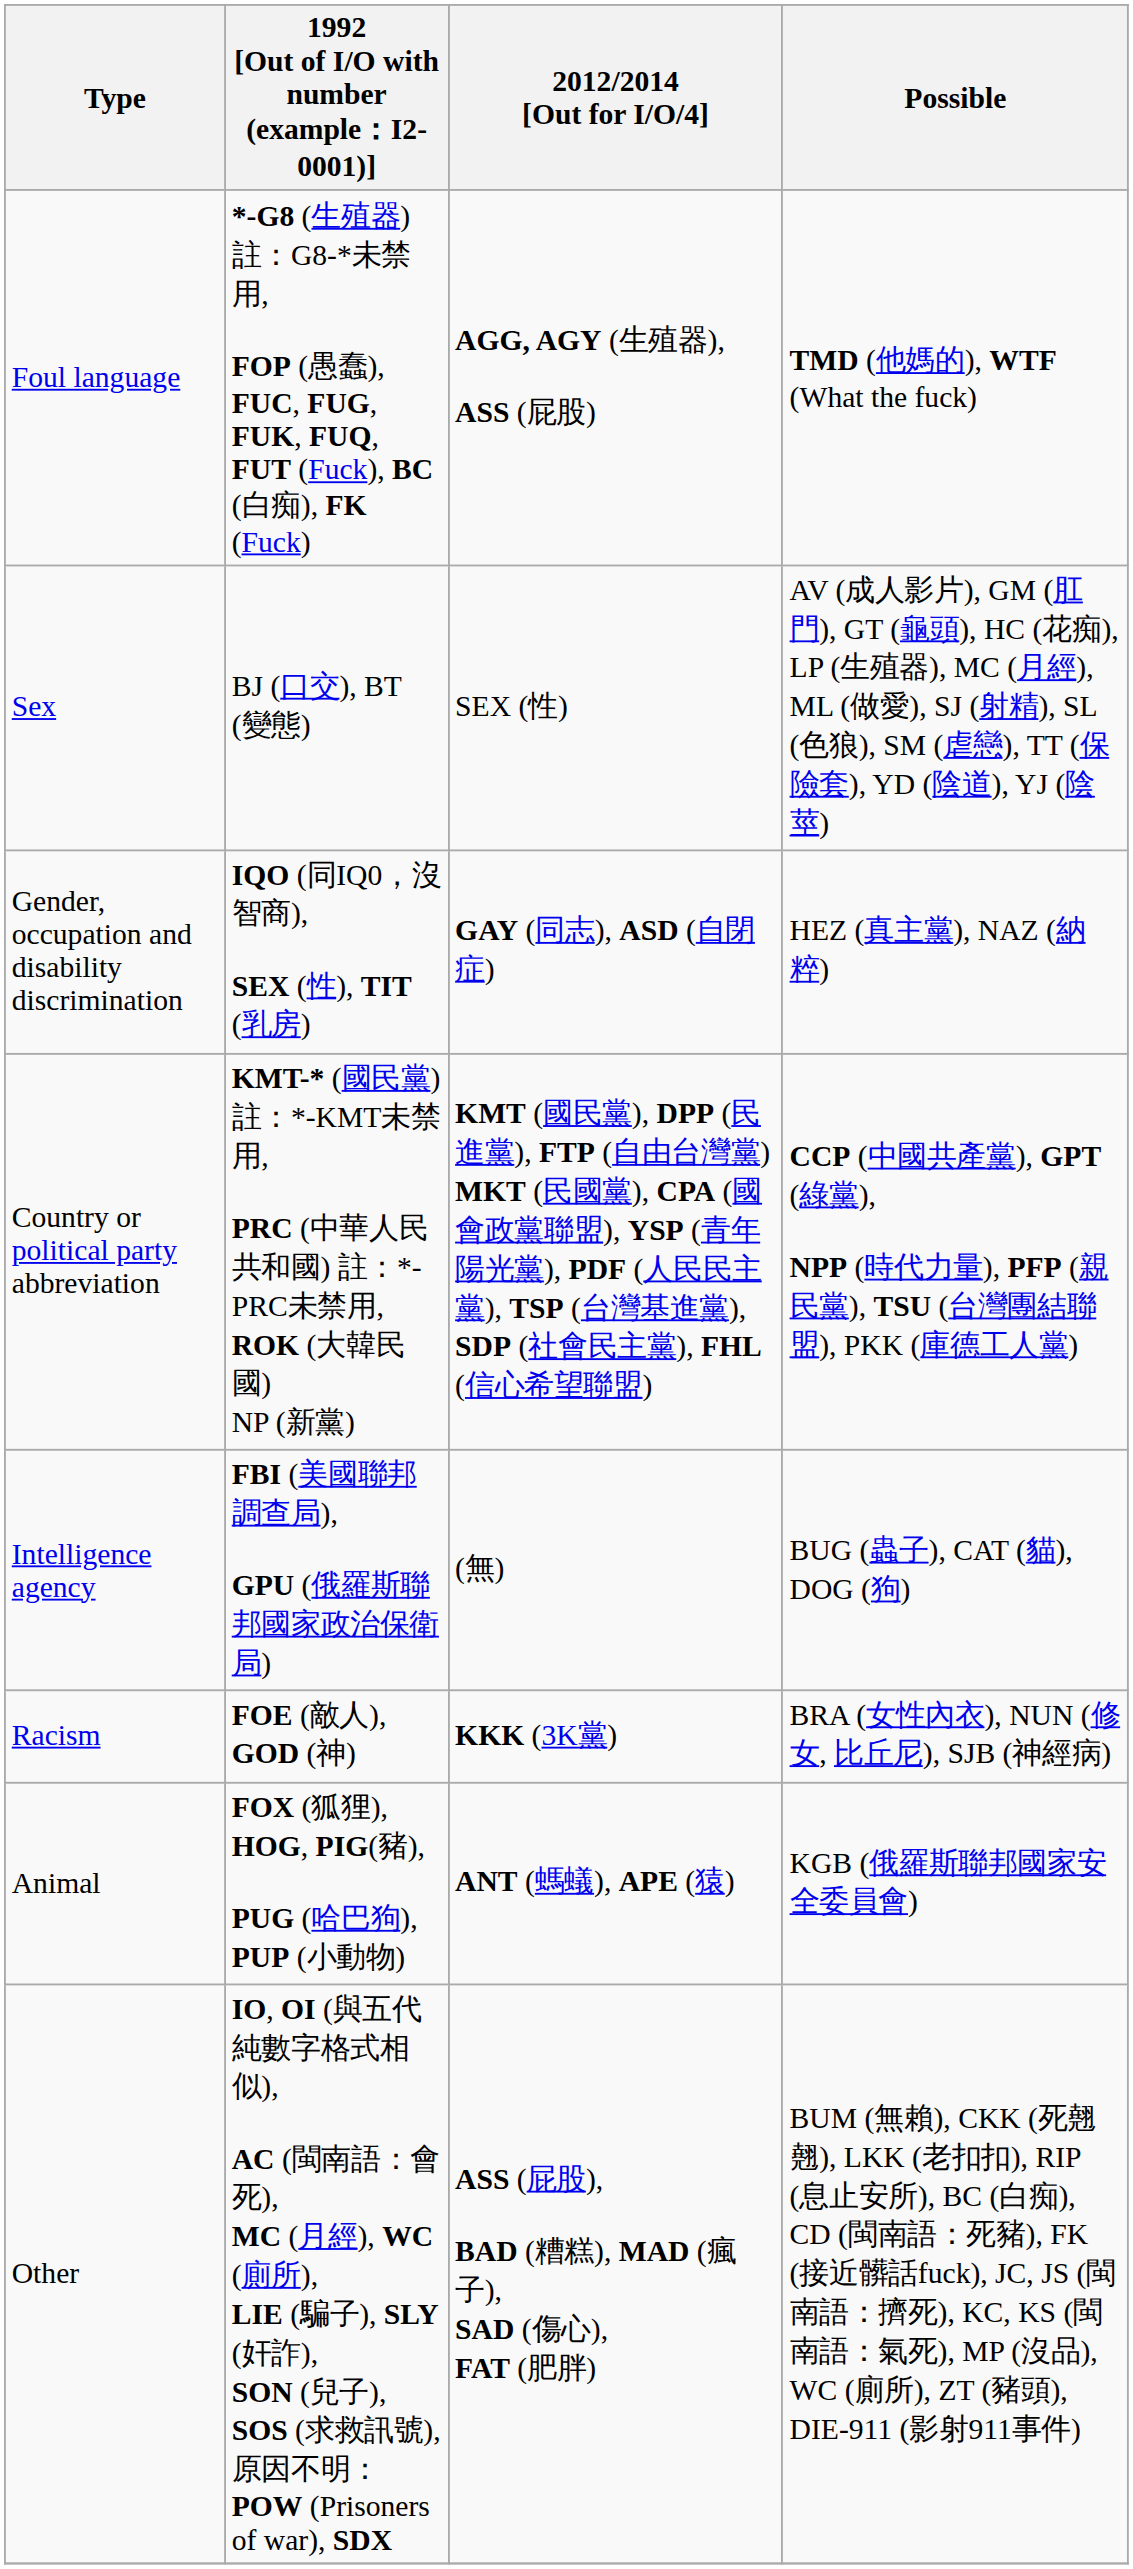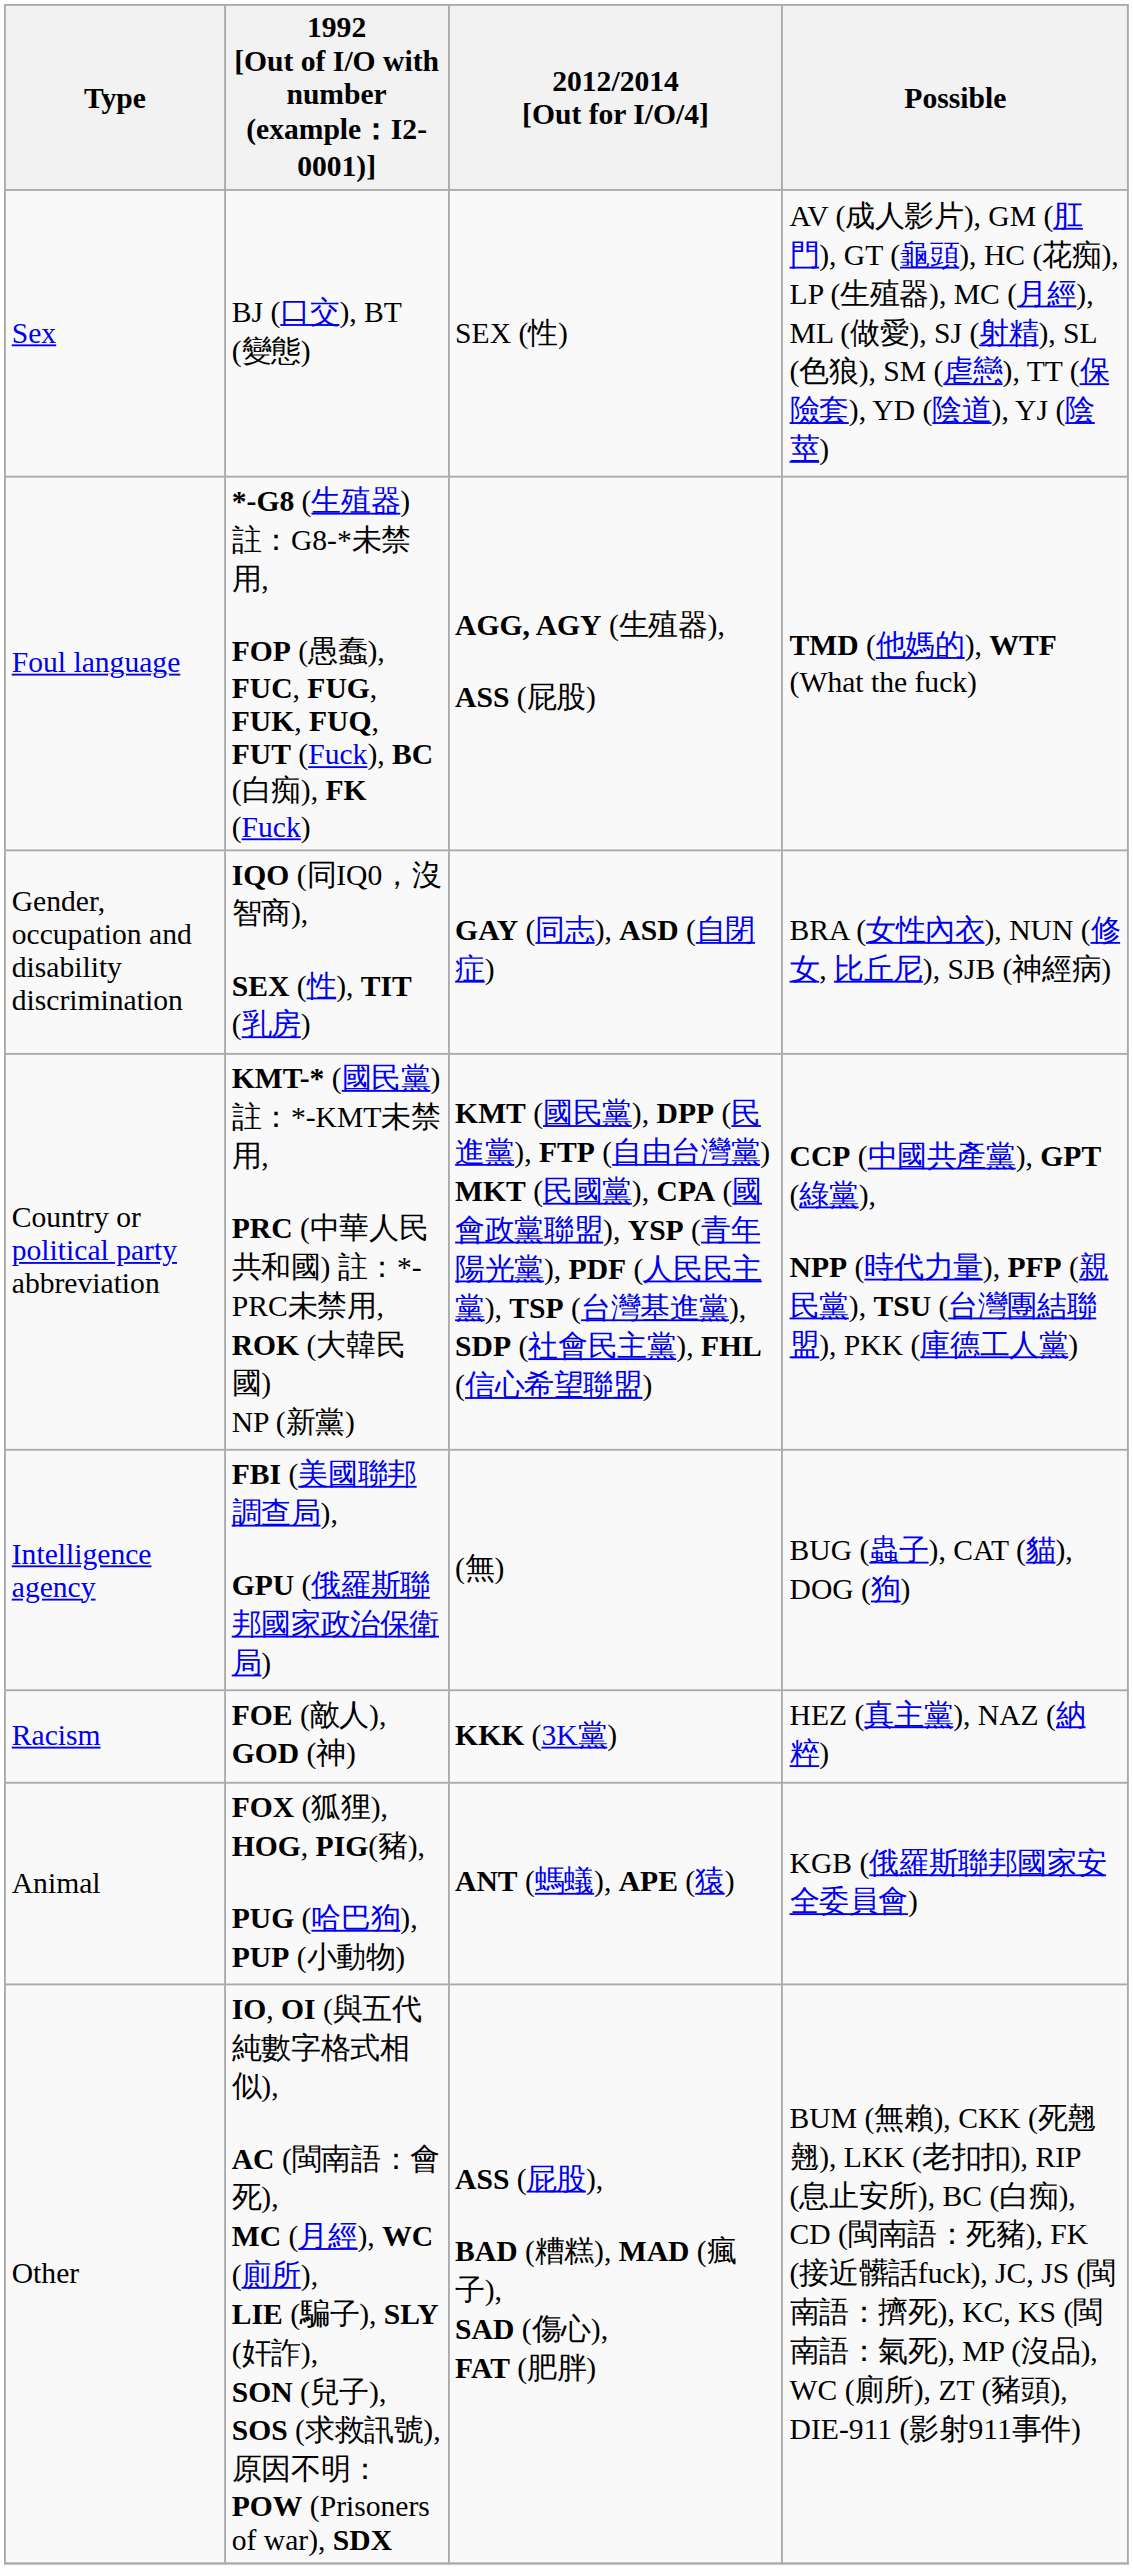rows swapped: (96, 377) <-> (34, 707)
(938, 950) HEZ (真主黨), NAZ (納粹) -> (955, 950) BRA (女性內衣), NUN (修女, 比丘尼), SJB (神經病)
(955, 1735) BRA (女性內衣), NUN (修女, 比丘尼), SJB (神經病) -> (938, 1735) HEZ (真主黨), NAZ (納粹)
